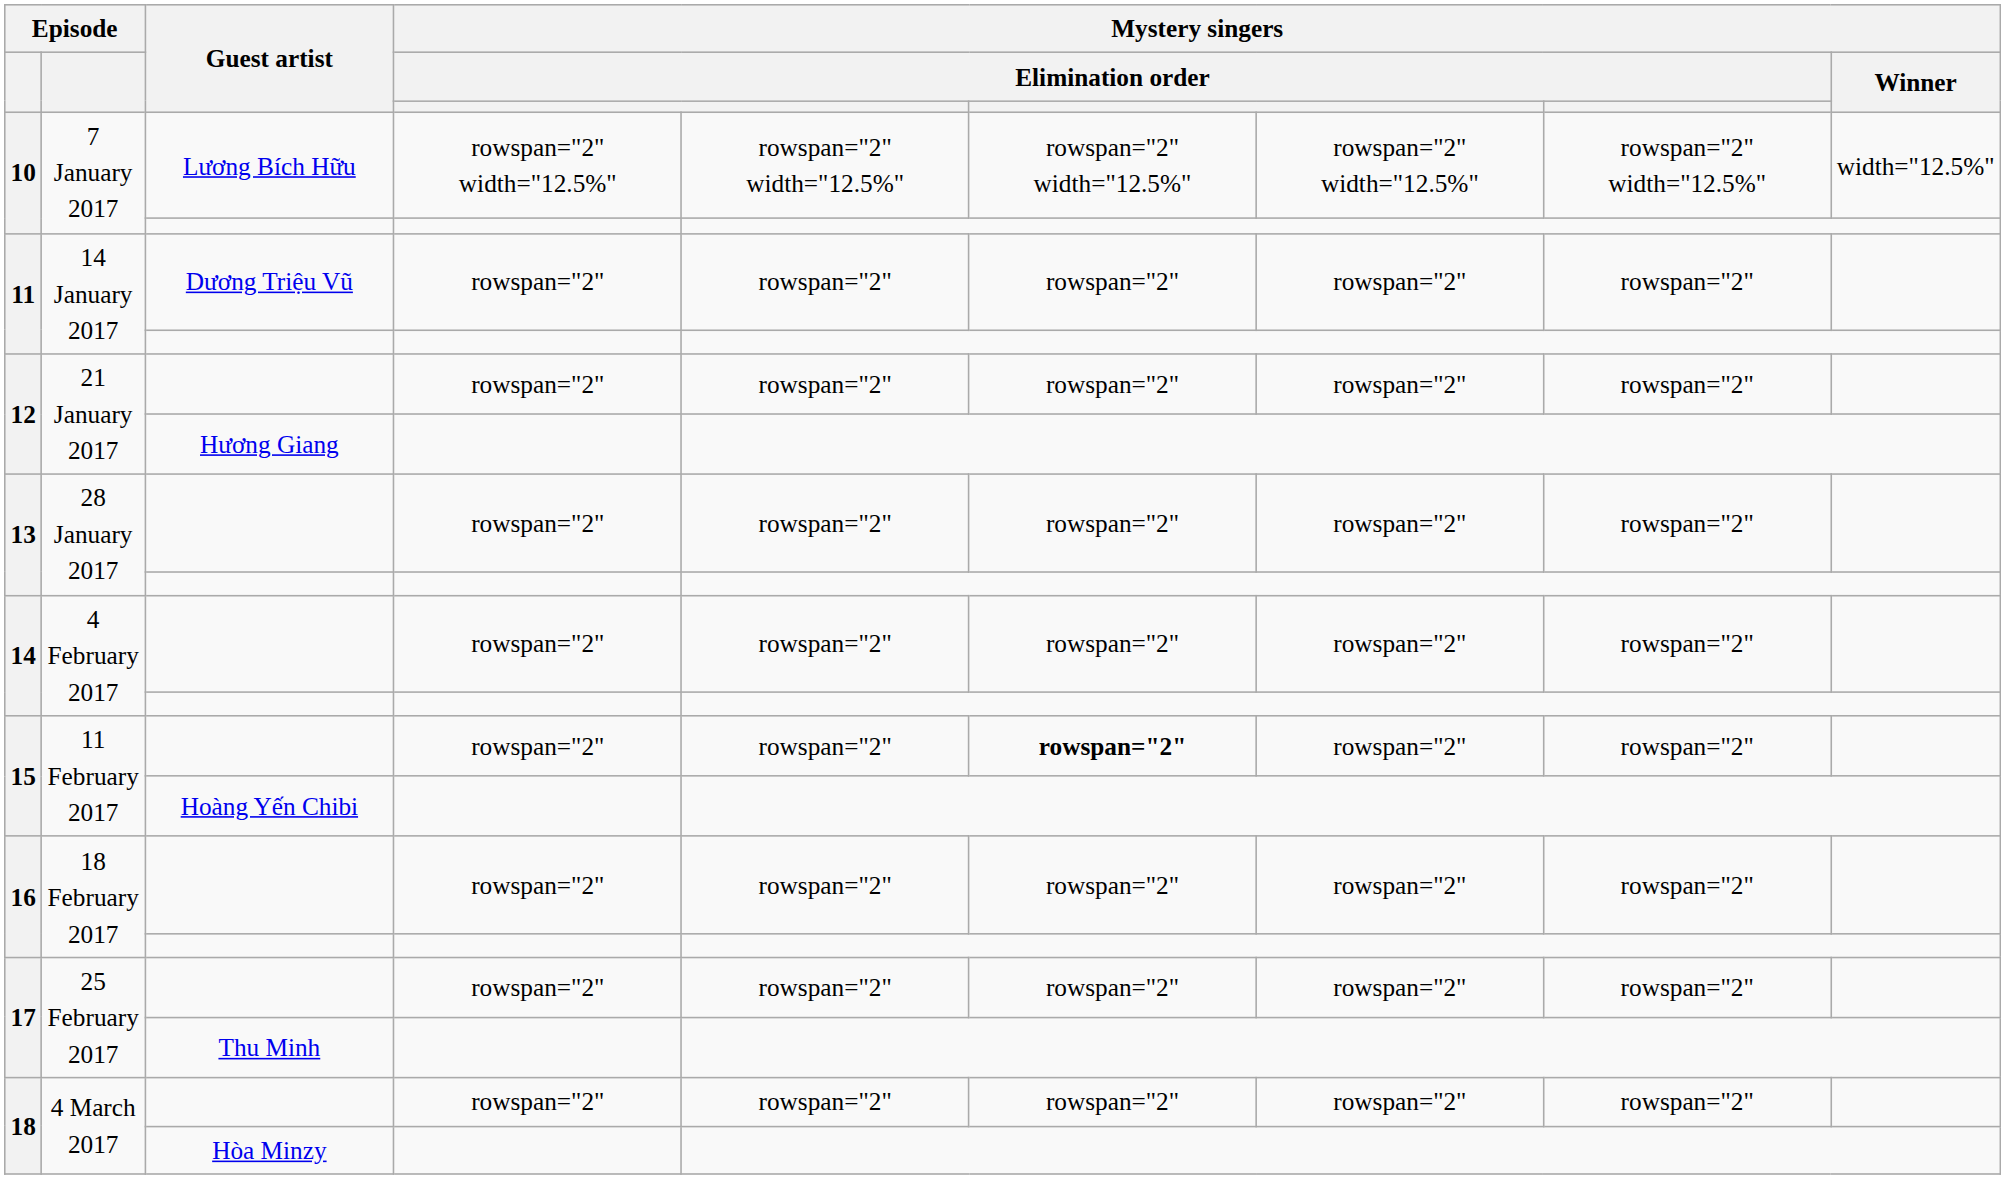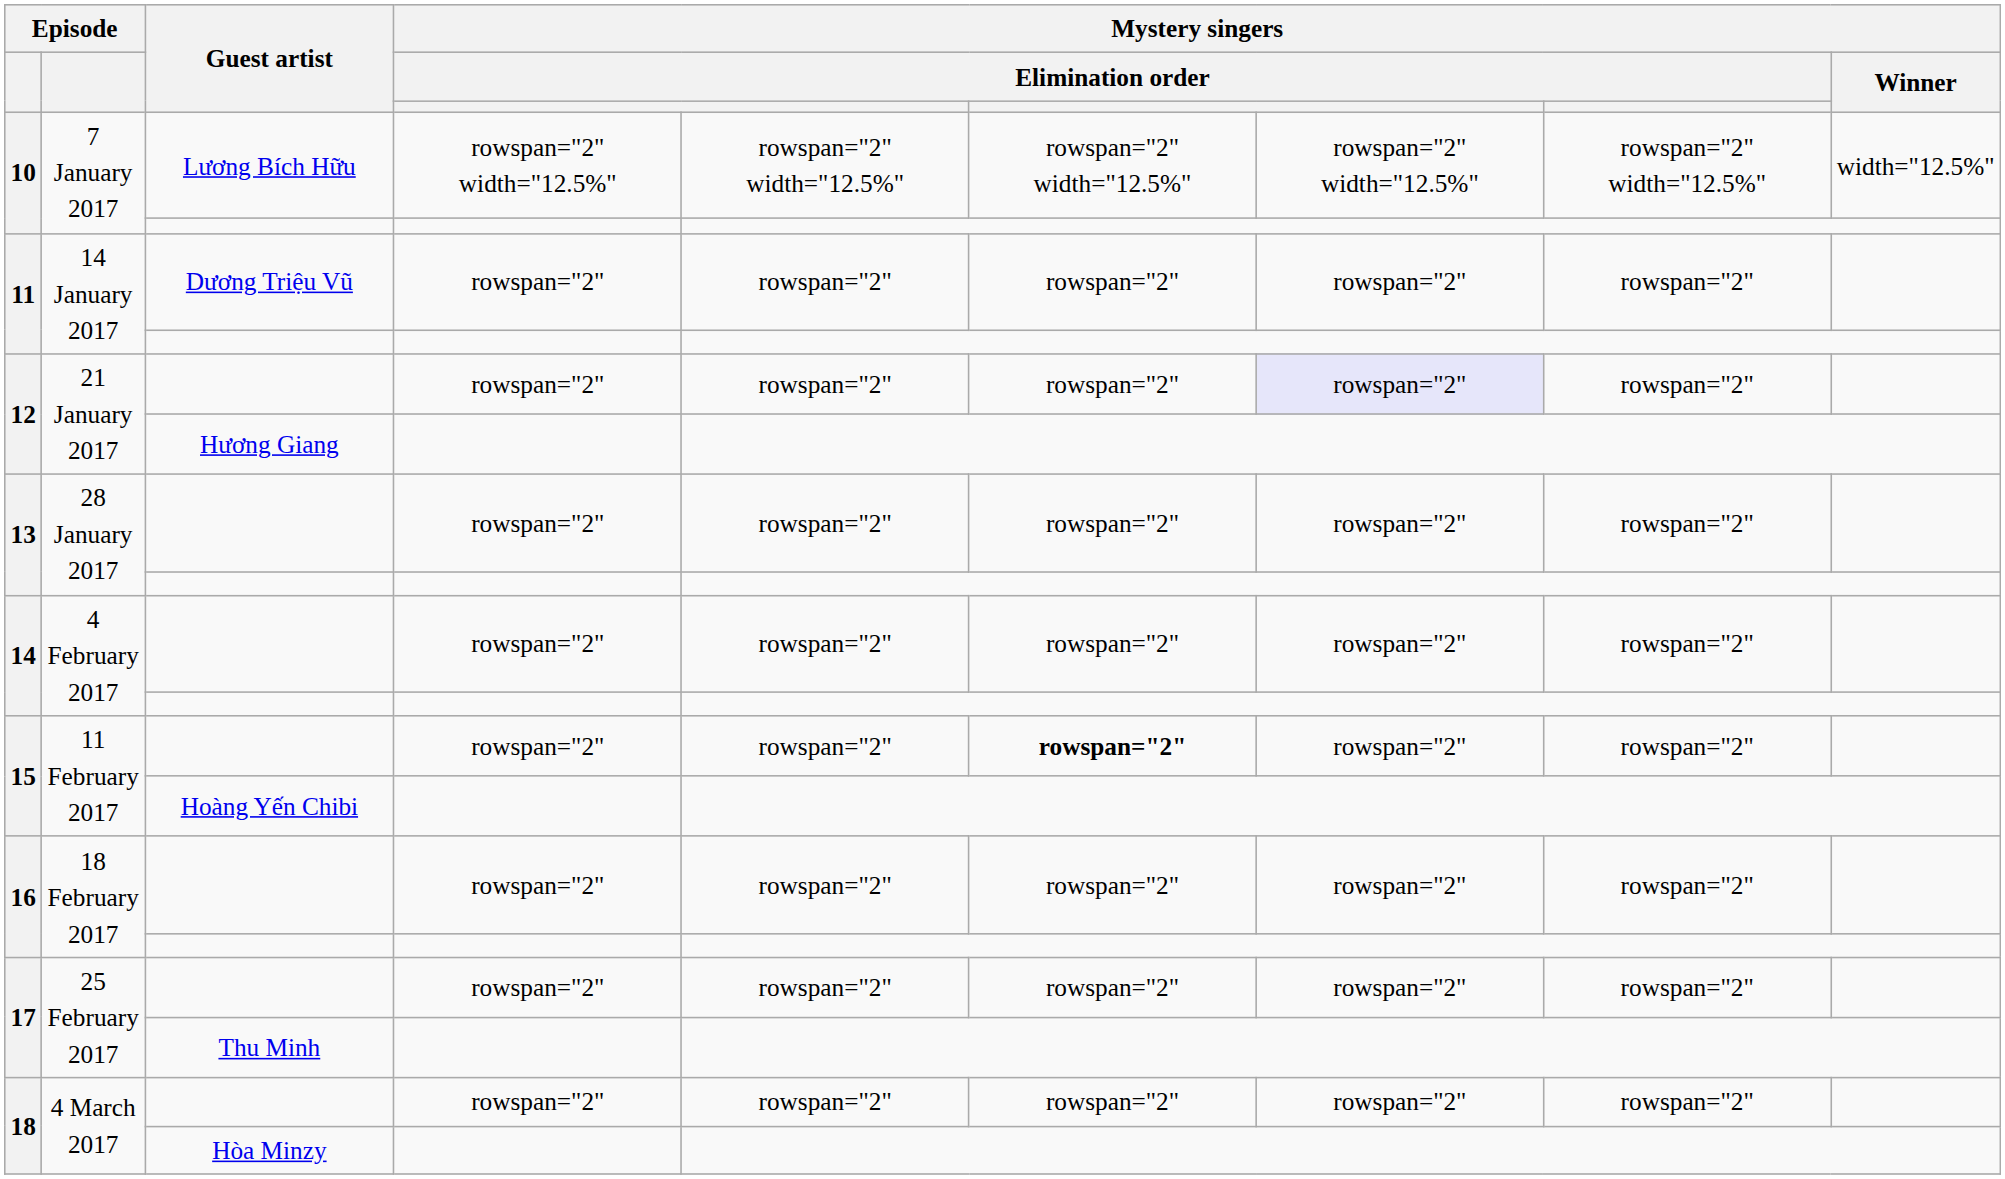(1400, 384) no background -> (1400, 384) lavender background
